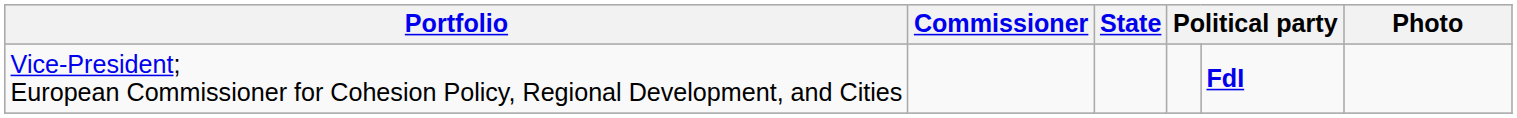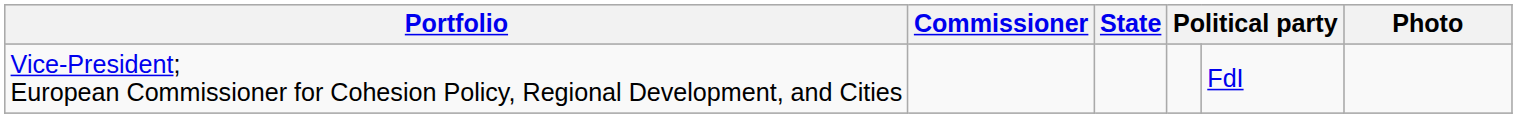(1225, 78) bold -> (1225, 78) normal
